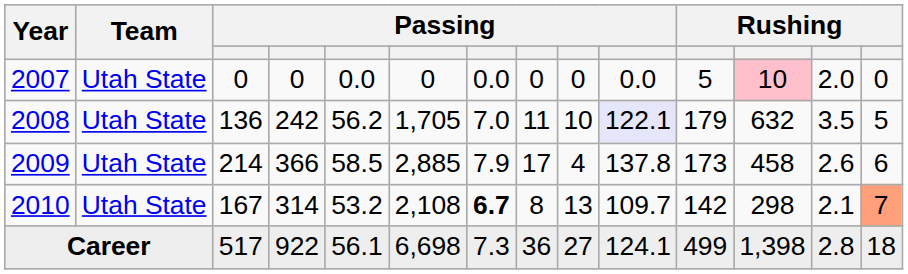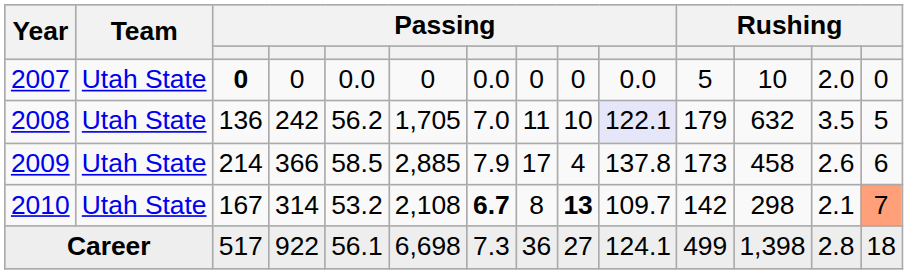(241, 79) normal -> (241, 79) bold
(772, 79) pink background -> (772, 79) no background
(578, 205) normal -> (578, 205) bold
